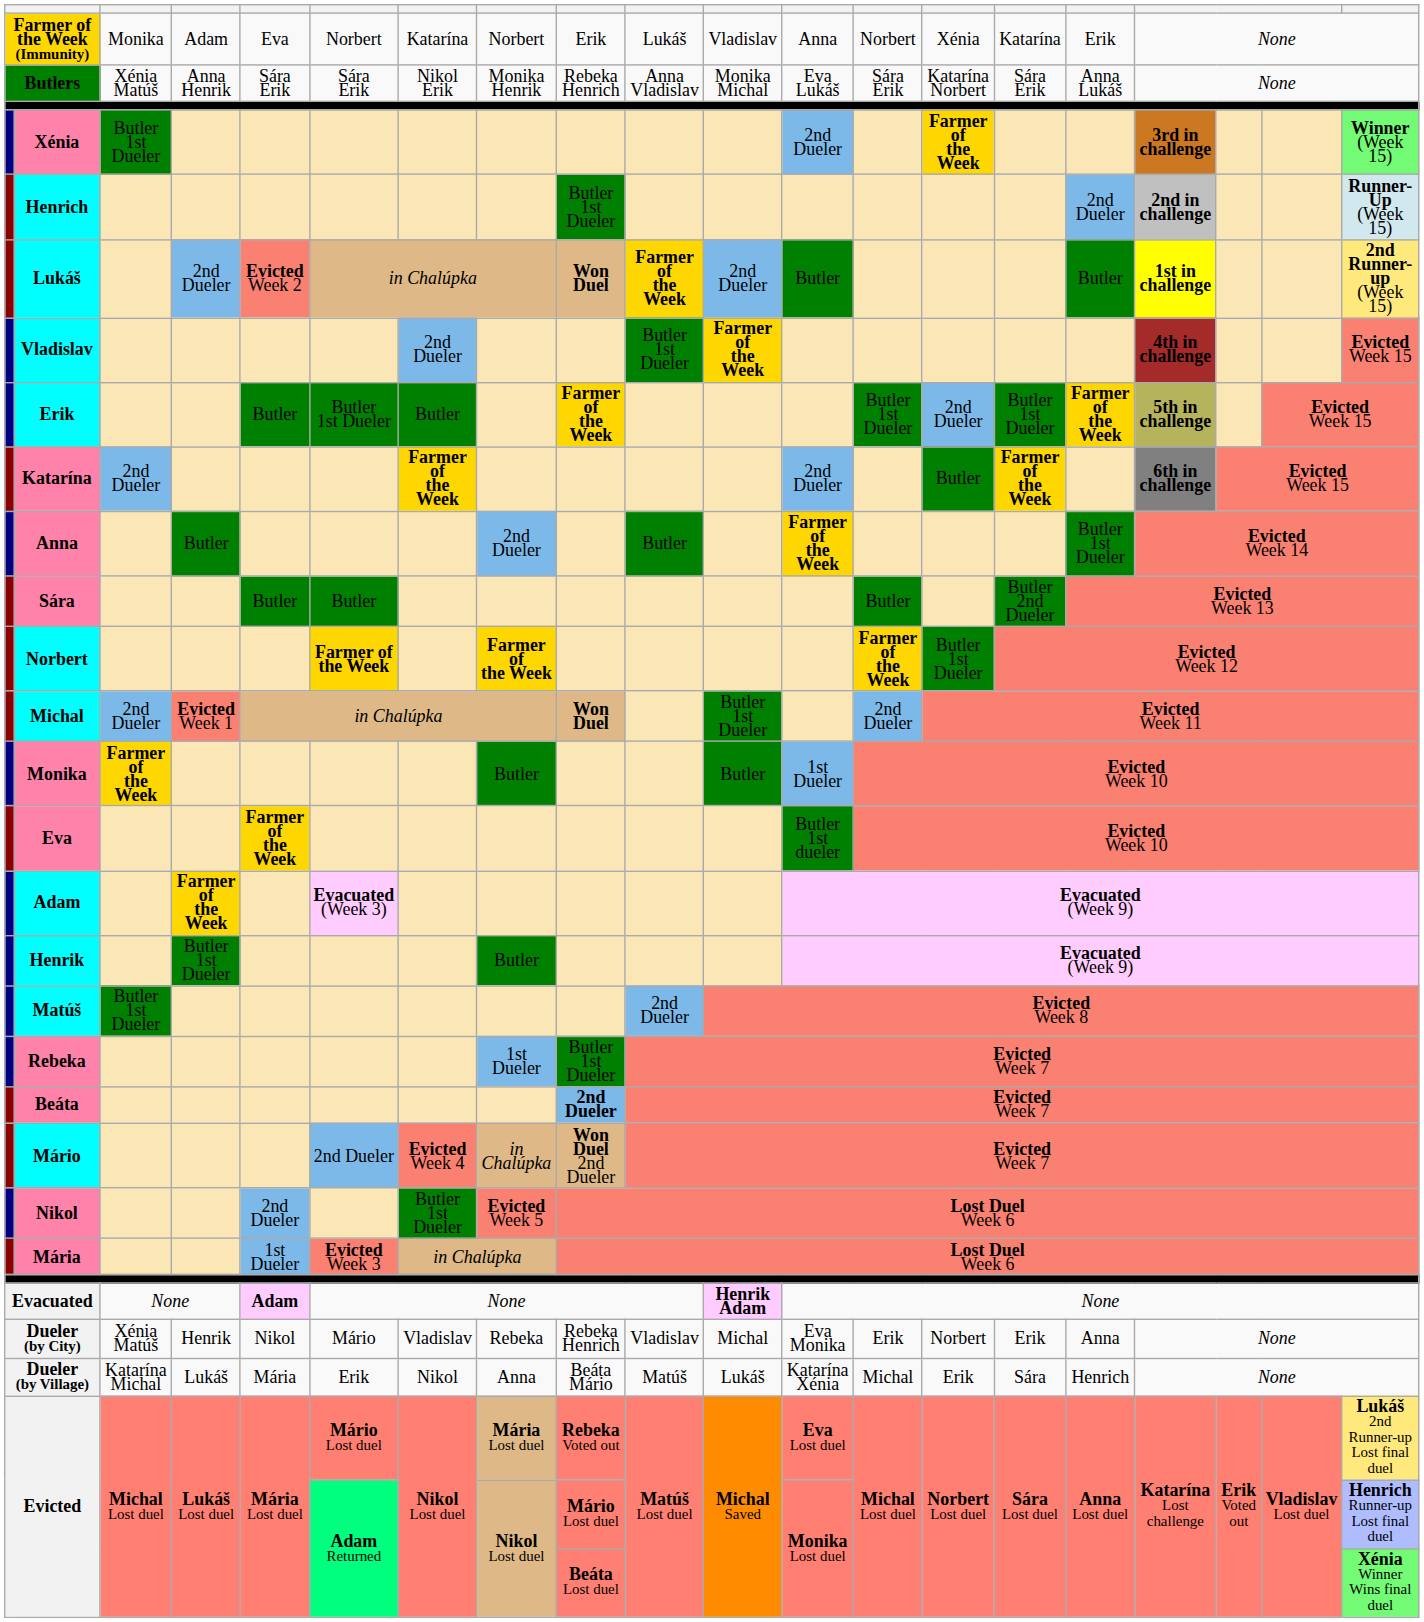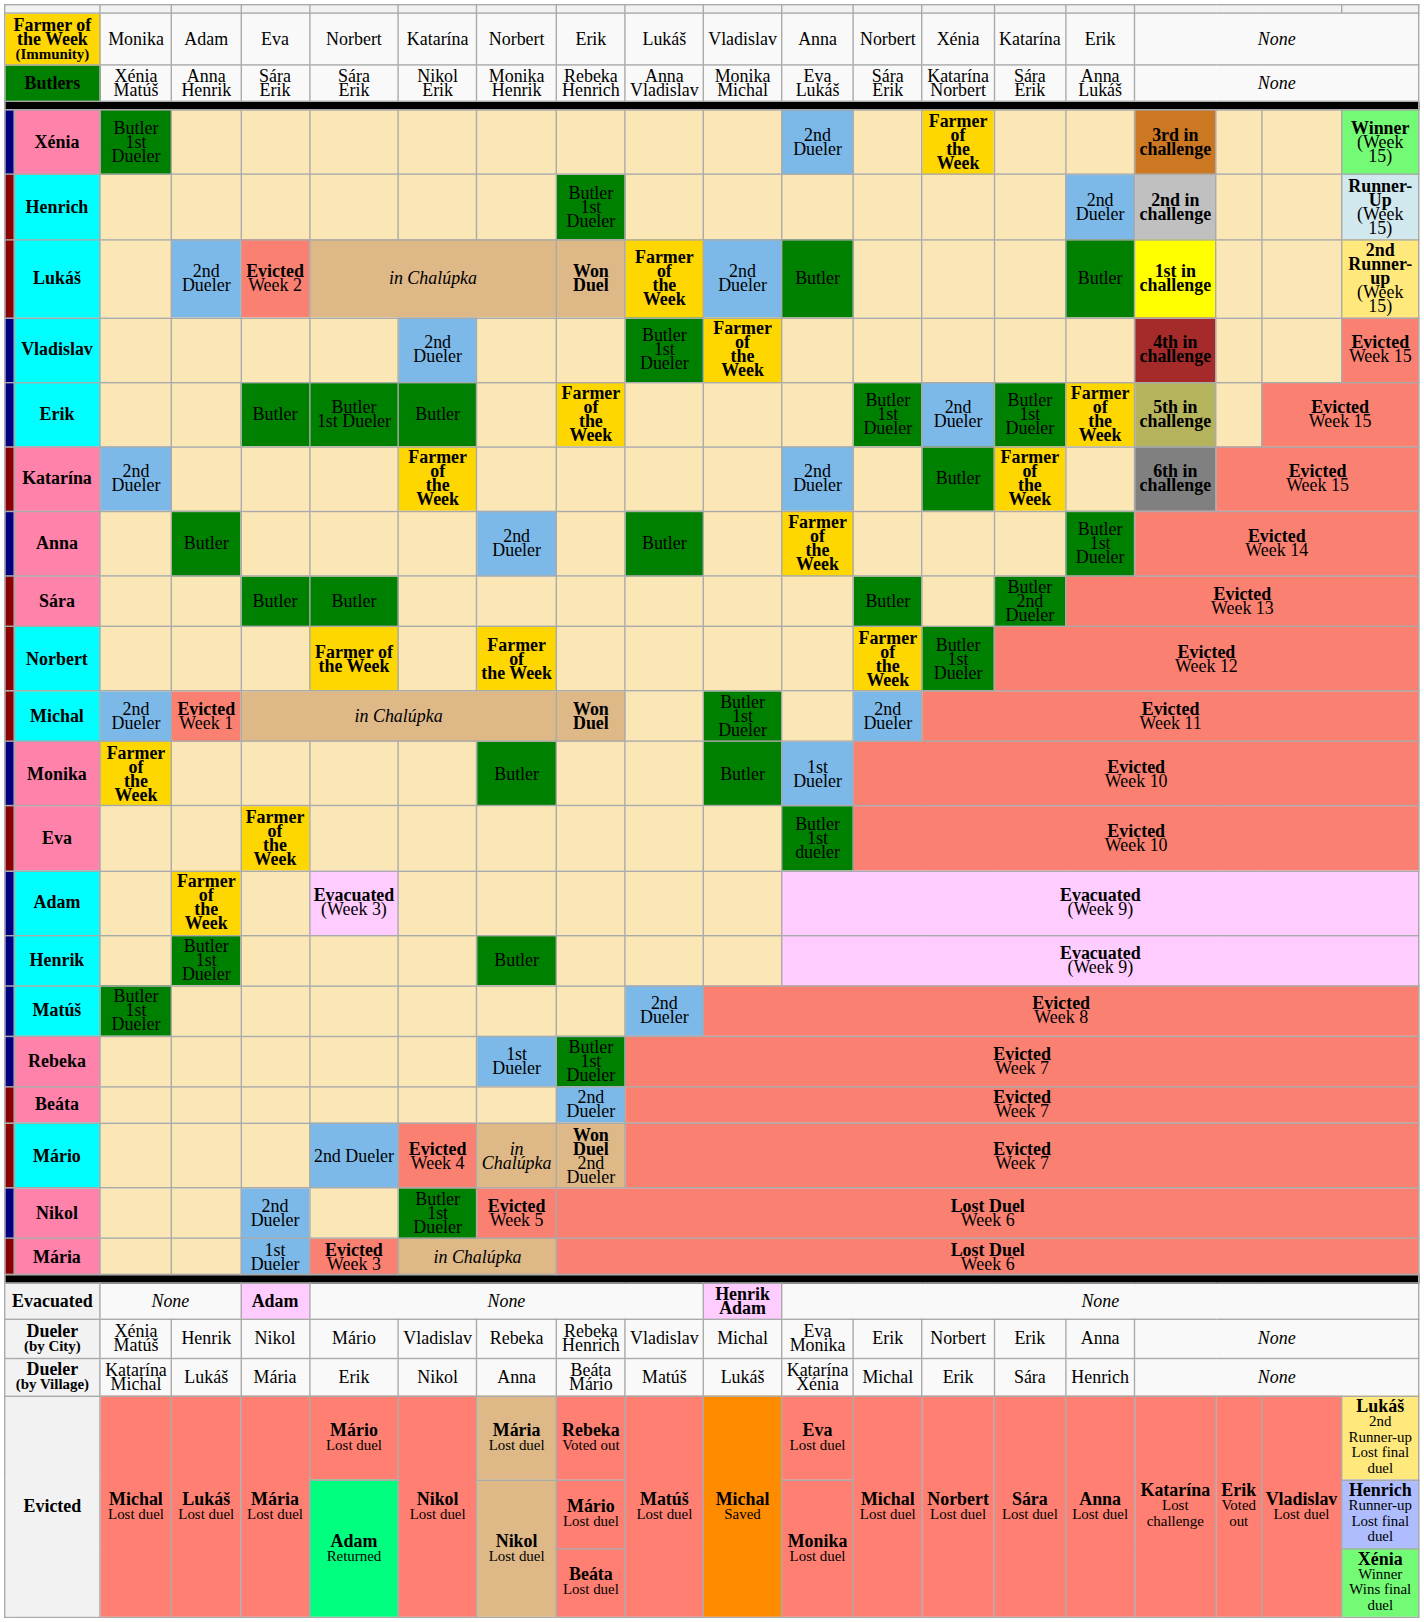(591, 1105) bold -> (591, 1105) normal
